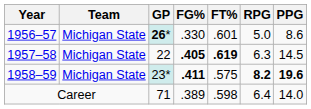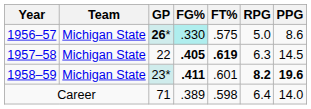(193, 35) no background -> (193, 35) paleturquoise background
(225, 35) .601 -> (225, 35) .575
(225, 75) .575 -> (225, 75) .601
